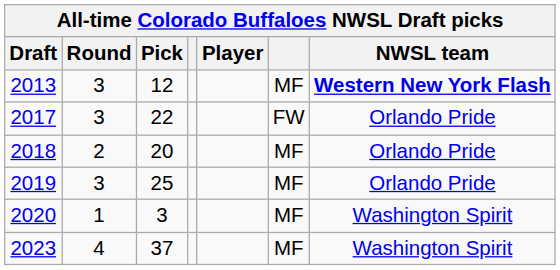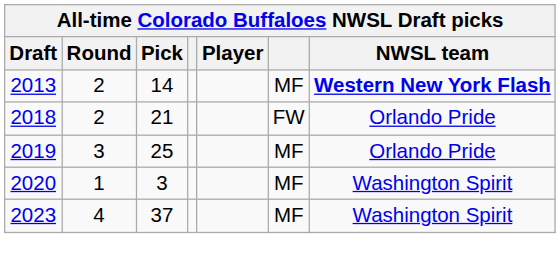(99, 85) 3 -> (99, 85) 2
(162, 85) 12 -> (162, 85) 14
- row: (33, 118)
(162, 150) 20 -> (162, 118) 21
(289, 150) MF -> (289, 118) FW
